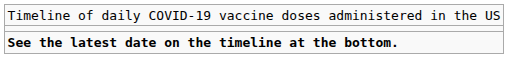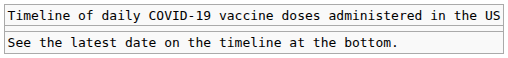(203, 42) bold -> (203, 42) normal
